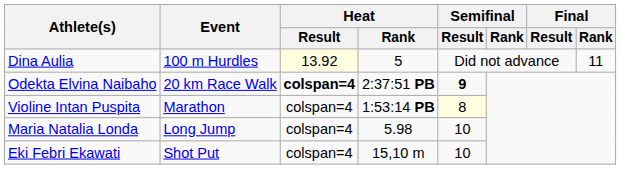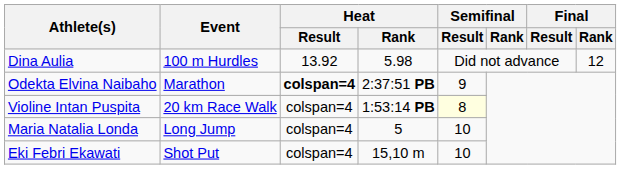(319, 61) lightyellow background -> (319, 61) no background
(398, 61) 5 -> (398, 61) 5.98
(596, 61) 11 -> (596, 61) 12
(220, 84) 20 km Race Walk -> (194, 84) Marathon
(462, 84) bold -> (462, 84) normal
(194, 107) Marathon -> (220, 107) 20 km Race Walk
(398, 130) 5.98 -> (398, 130) 5
